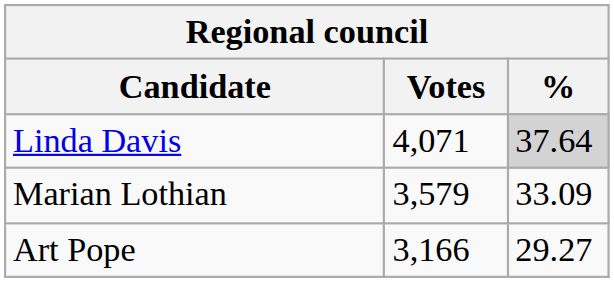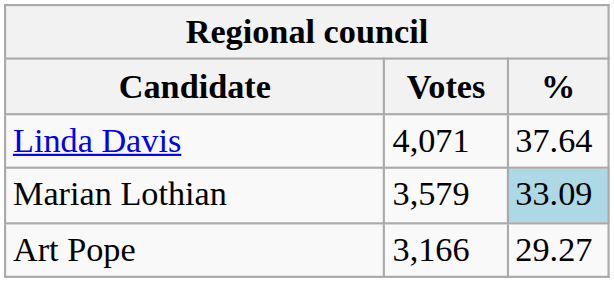(554, 140) lightgrey background -> (554, 140) no background
(554, 194) no background -> (554, 194) lightblue background
